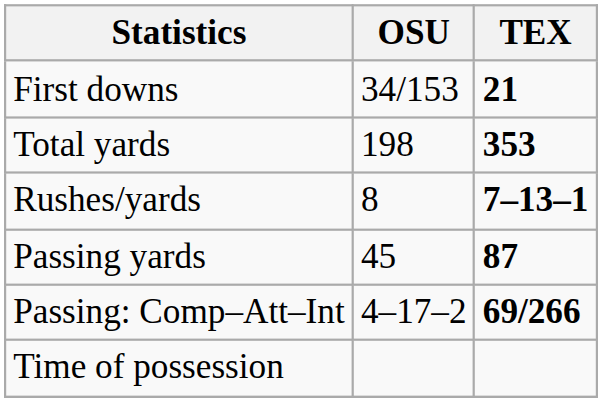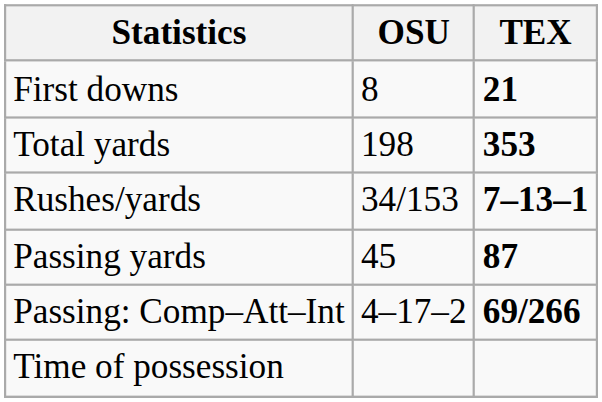(410, 88) 34/153 -> (370, 88) 8
(370, 200) 8 -> (410, 200) 34/153
